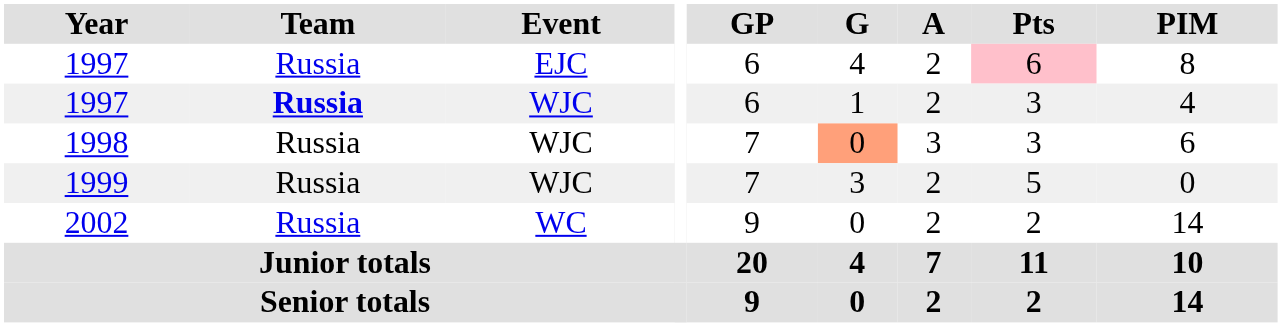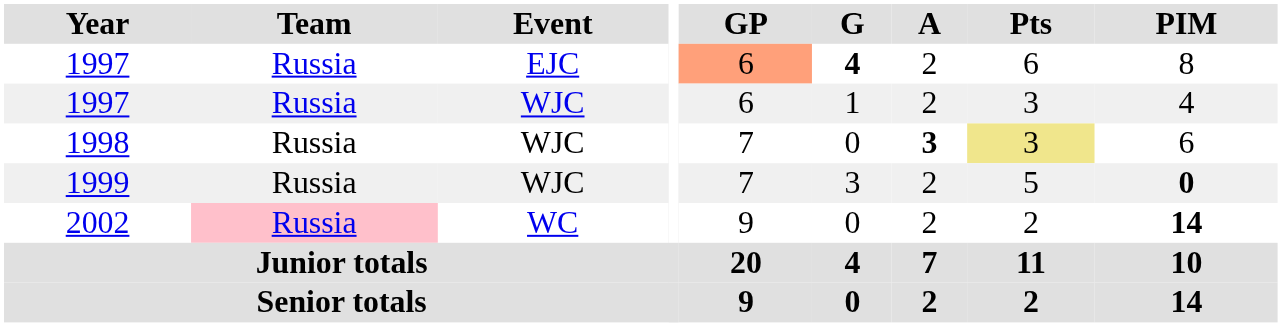(752, 63) no background -> (746, 63) lightsalmon background
(857, 63) normal -> (852, 63) bold
(1034, 63) pink background -> (1031, 63) no background
(318, 103) bold -> (314, 103) normal
(857, 142) lightsalmon background -> (852, 142) no background
(933, 142) normal -> (929, 142) bold
(1034, 142) no background -> (1031, 142) khaki background
(1187, 182) normal -> (1186, 182) bold
(318, 222) no background -> (314, 222) pink background
(1187, 222) normal -> (1186, 222) bold
